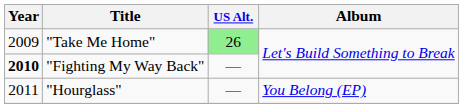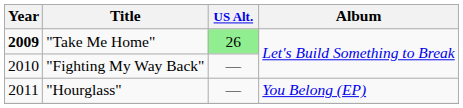(24, 41) normal -> (24, 41) bold
(24, 66) bold -> (24, 66) normal
